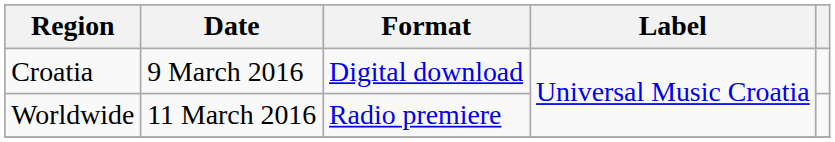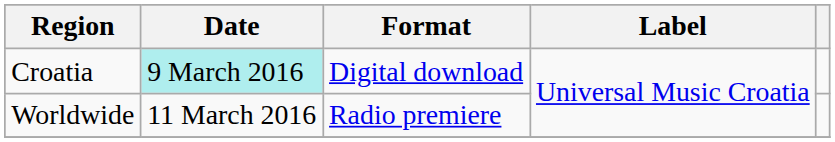(225, 70) no background -> (225, 70) paleturquoise background
